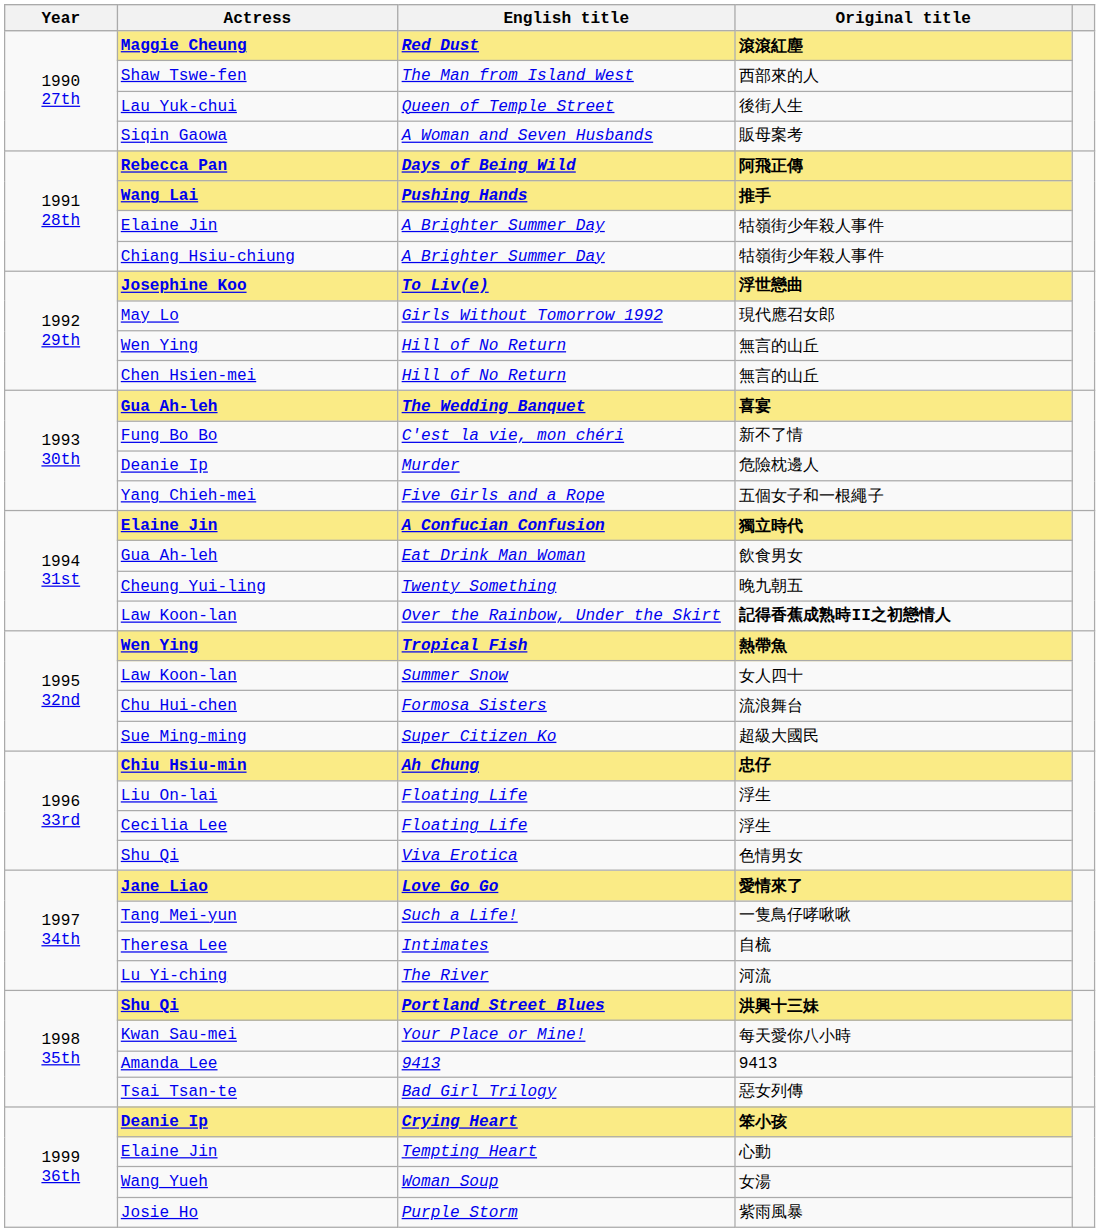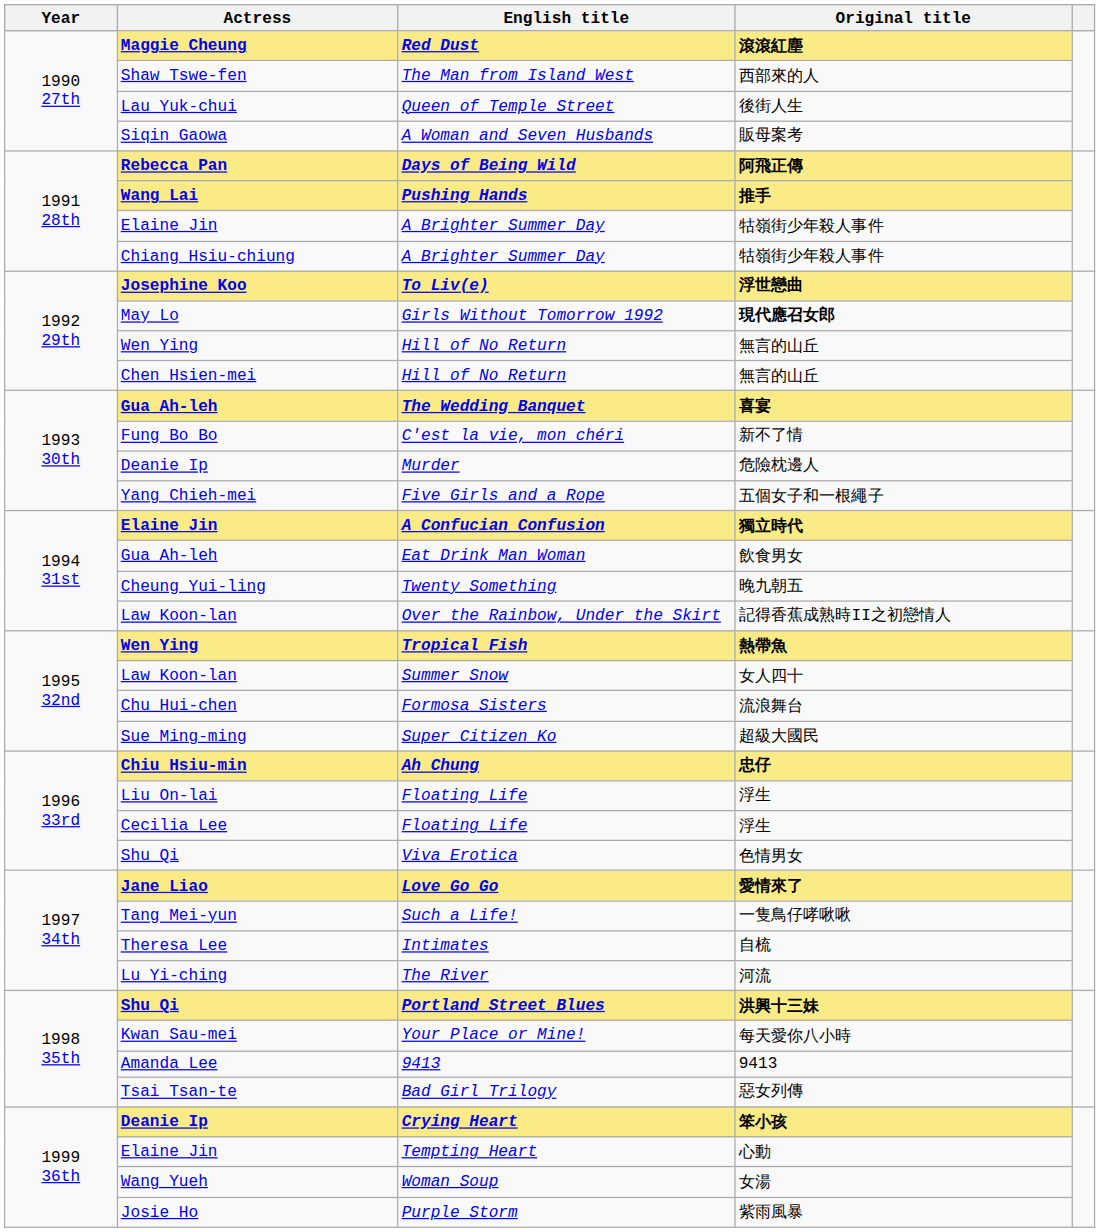(787, 316) normal -> (787, 316) bold
(845, 616) bold -> (845, 616) normal
